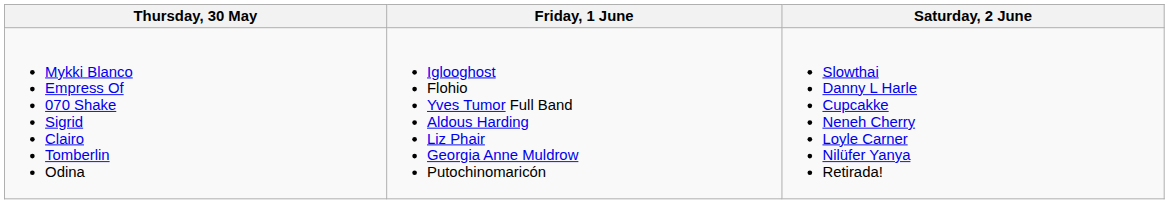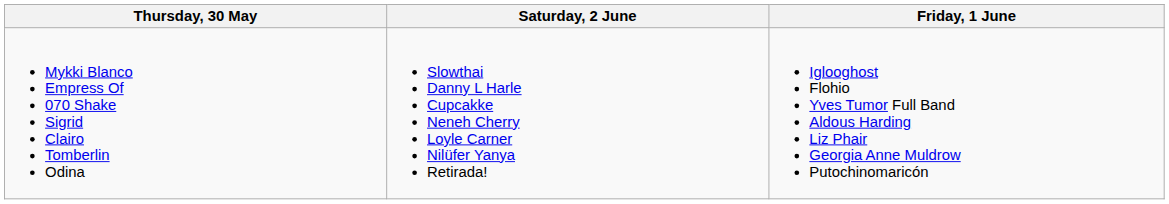columns swapped: (584, 16) <-> (973, 16)
